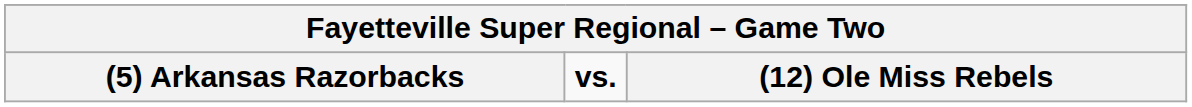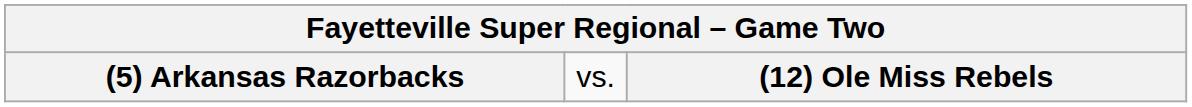(596, 76) bold -> (596, 76) normal
